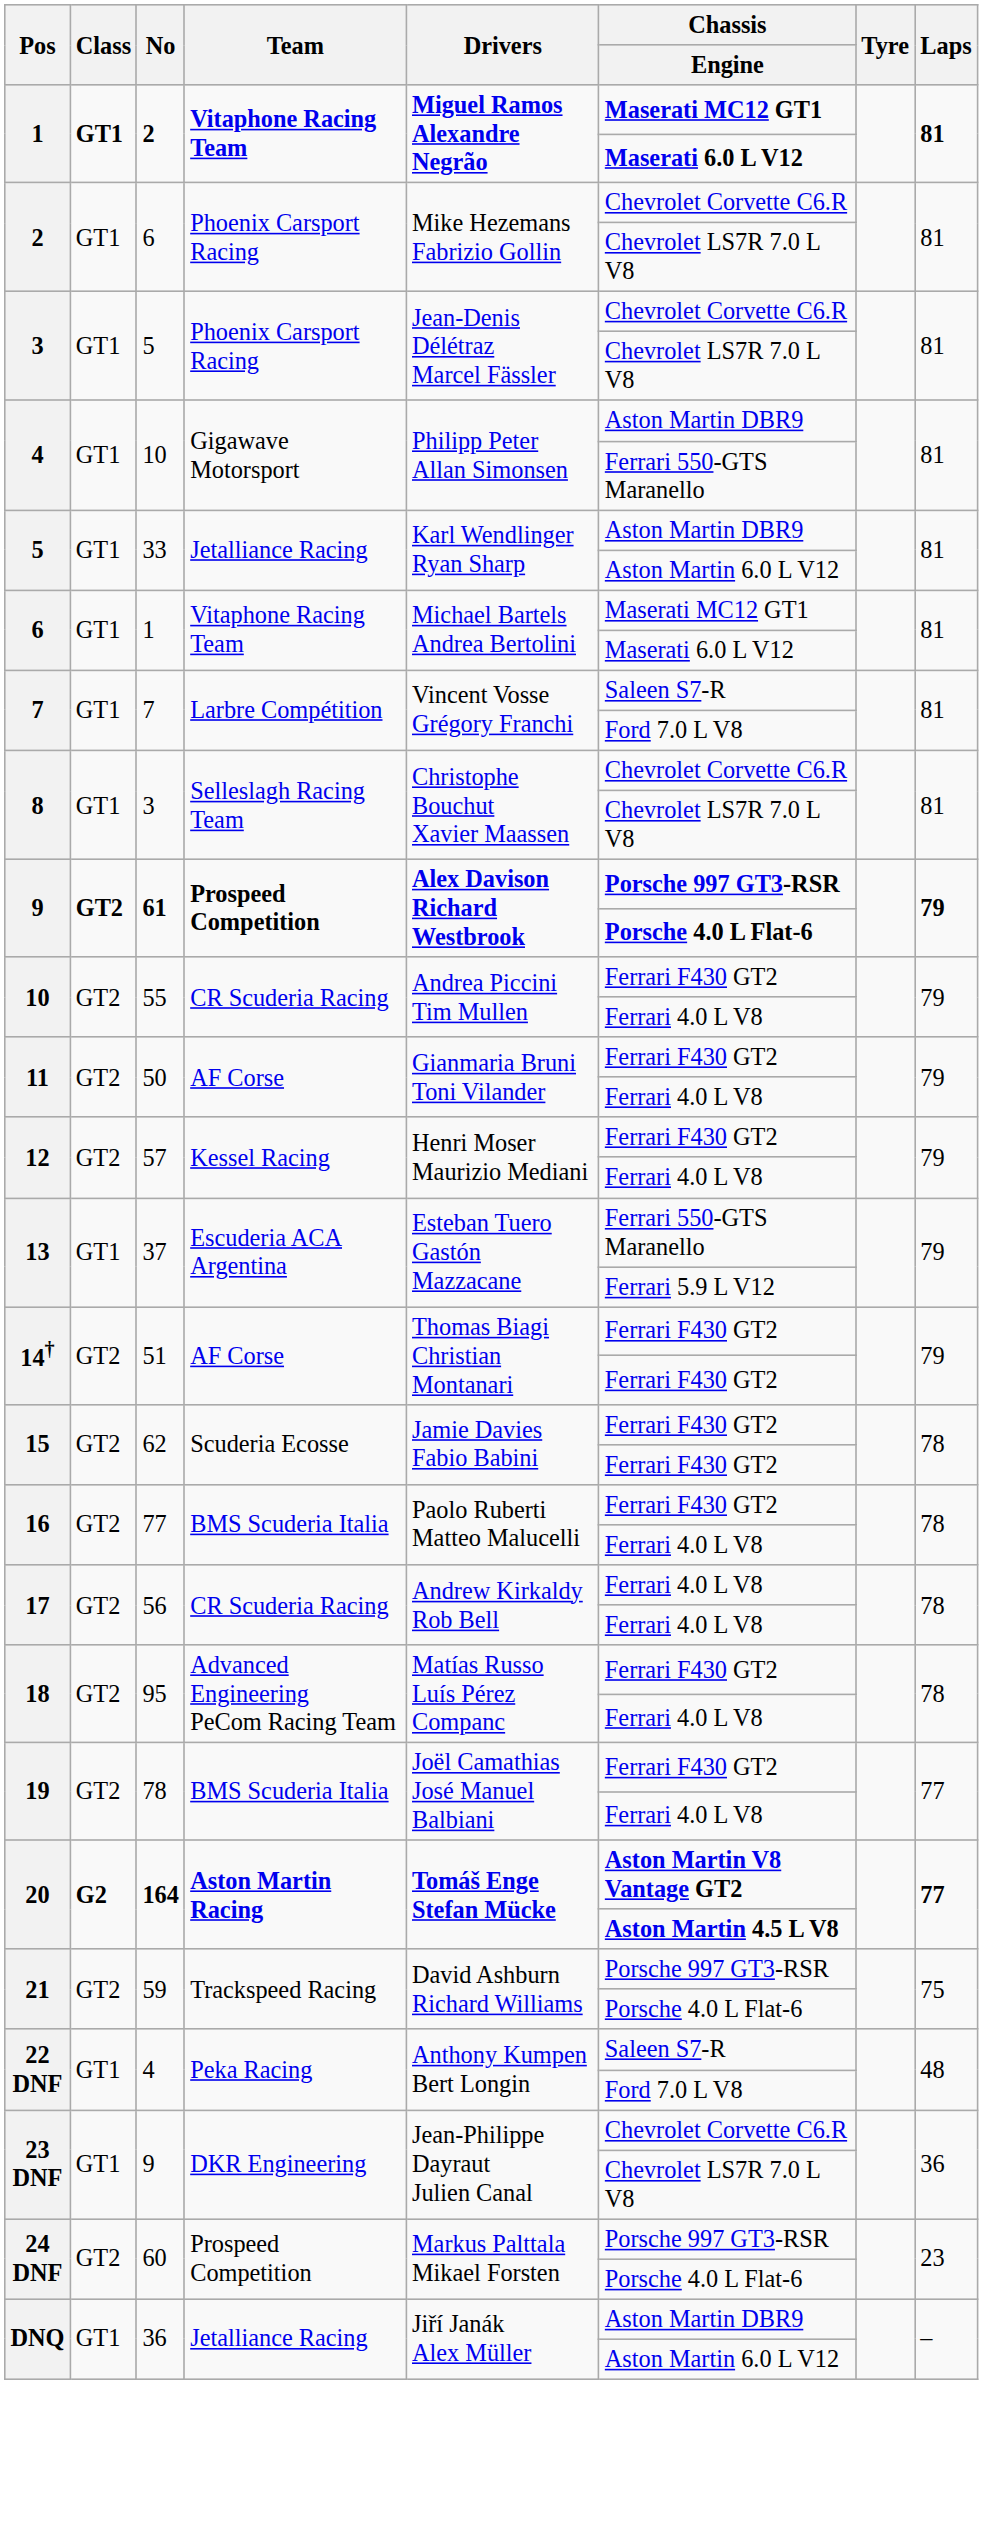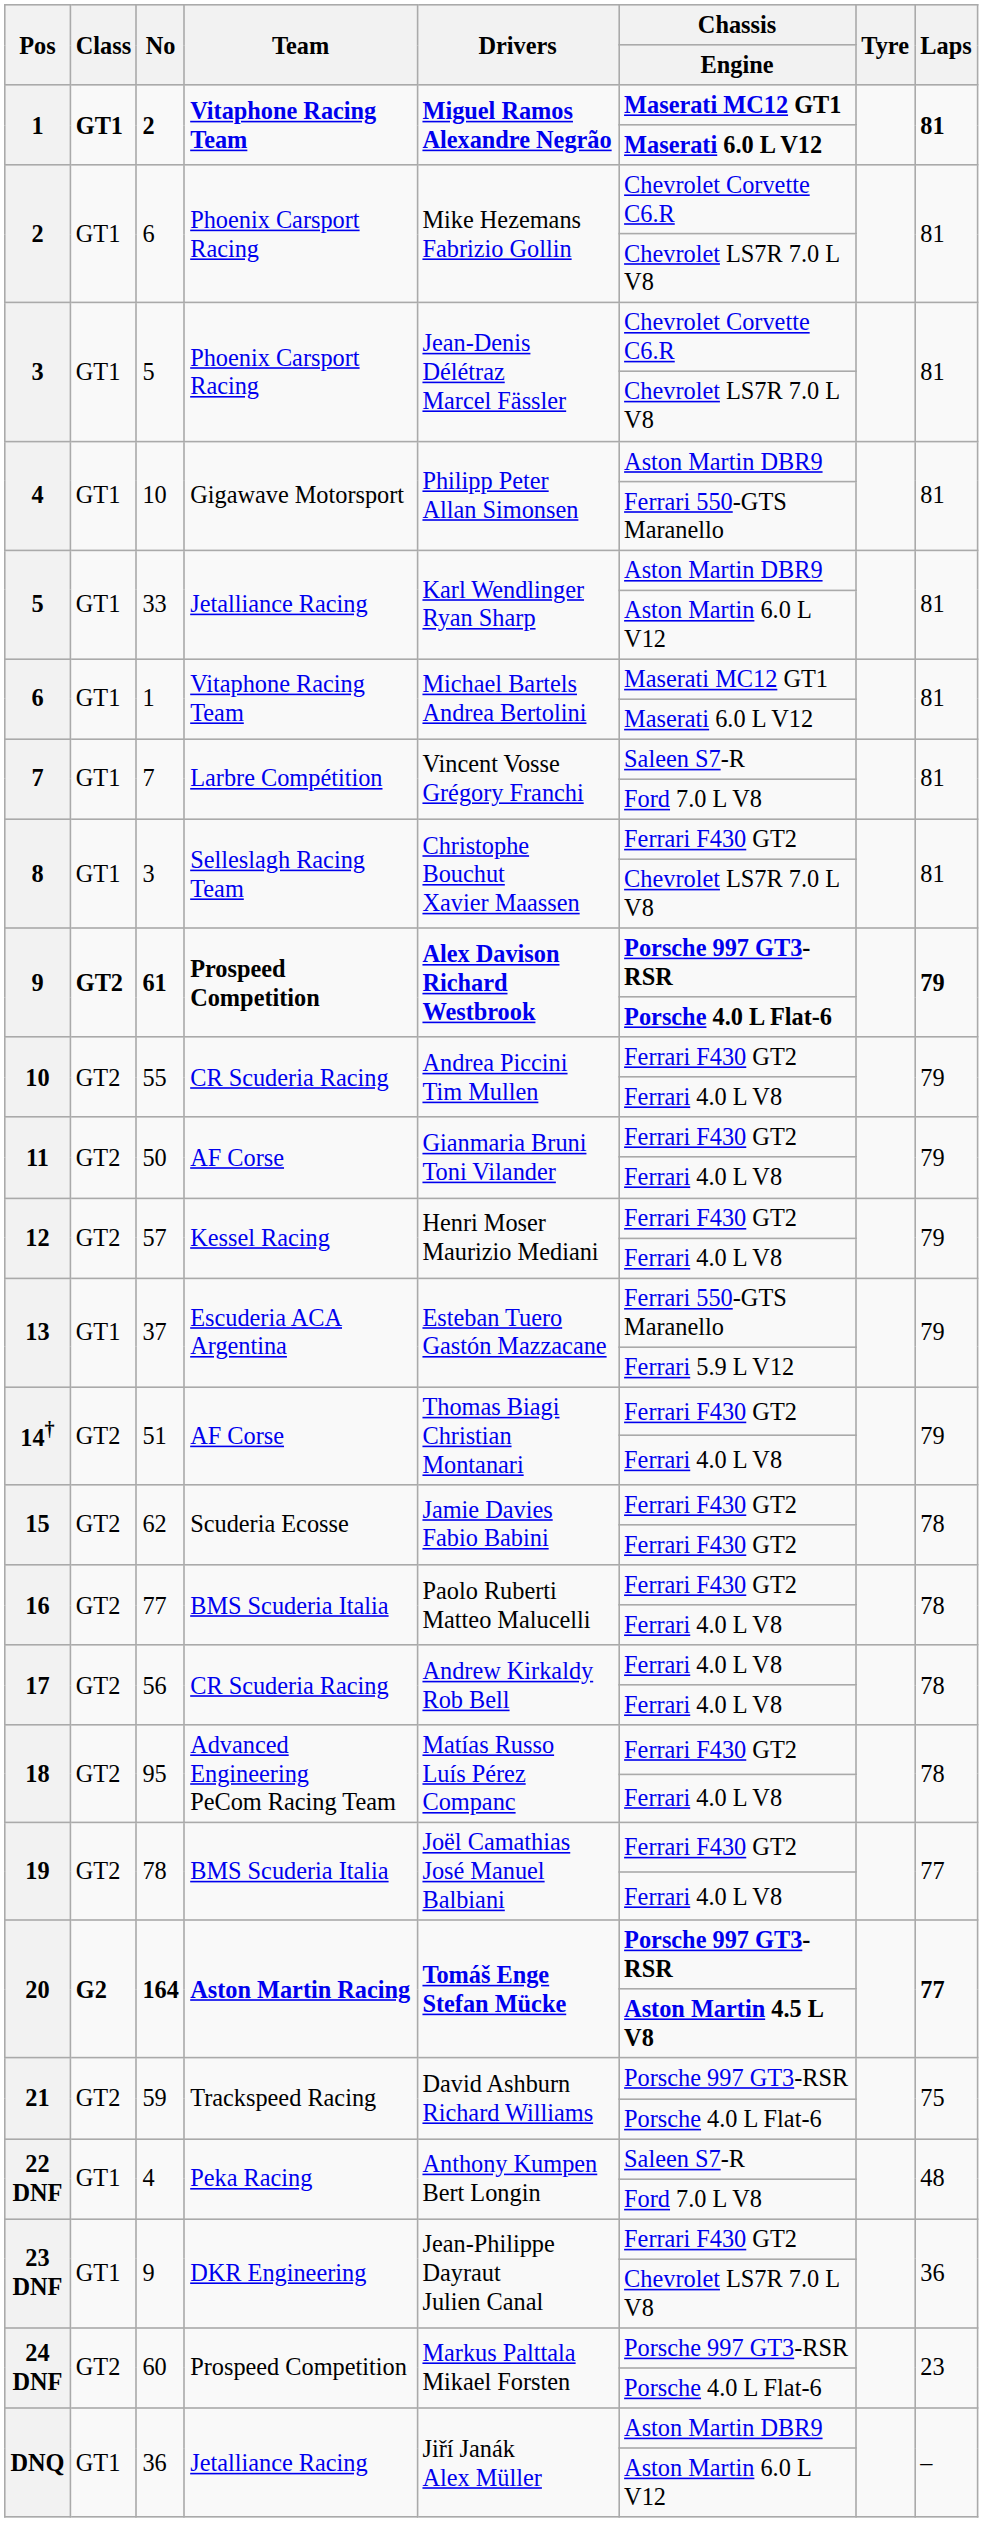(726, 770) Chevrolet Corvette C6.R -> (711, 839) Ferrari F430 GT2
(691, 1379) Ferrari F430 GT2 -> (703, 1459) Ferrari 4.0 L V8
(693, 1874) Aston Martin V8 Vantage GT2 -> (717, 1954) Porsche 997 GT3-RSR
(726, 2129) Chevrolet Corvette C6.R -> (711, 2238) Ferrari F430 GT2
